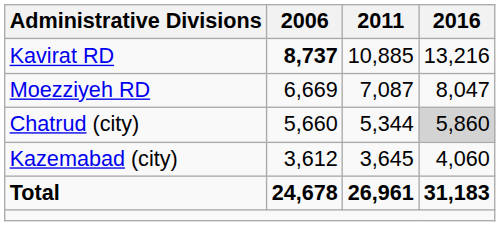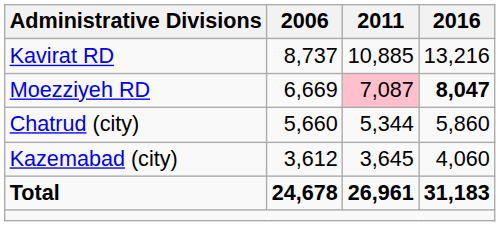(311, 55) bold -> (311, 55) normal
(387, 90) no background -> (387, 90) pink background
(463, 90) normal -> (463, 90) bold
(463, 124) lightgrey background -> (463, 124) no background
